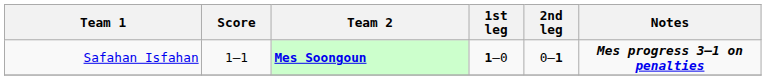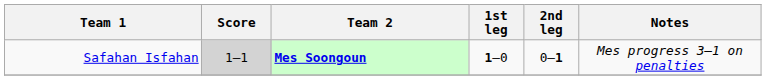(237, 58) no background -> (237, 58) lightgrey background
(670, 58) bold -> (670, 58) normal
